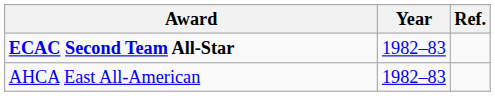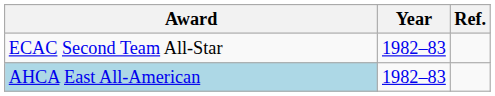(122, 47) bold -> (116, 47) normal
(105, 76) no background -> (105, 76) lightblue background
